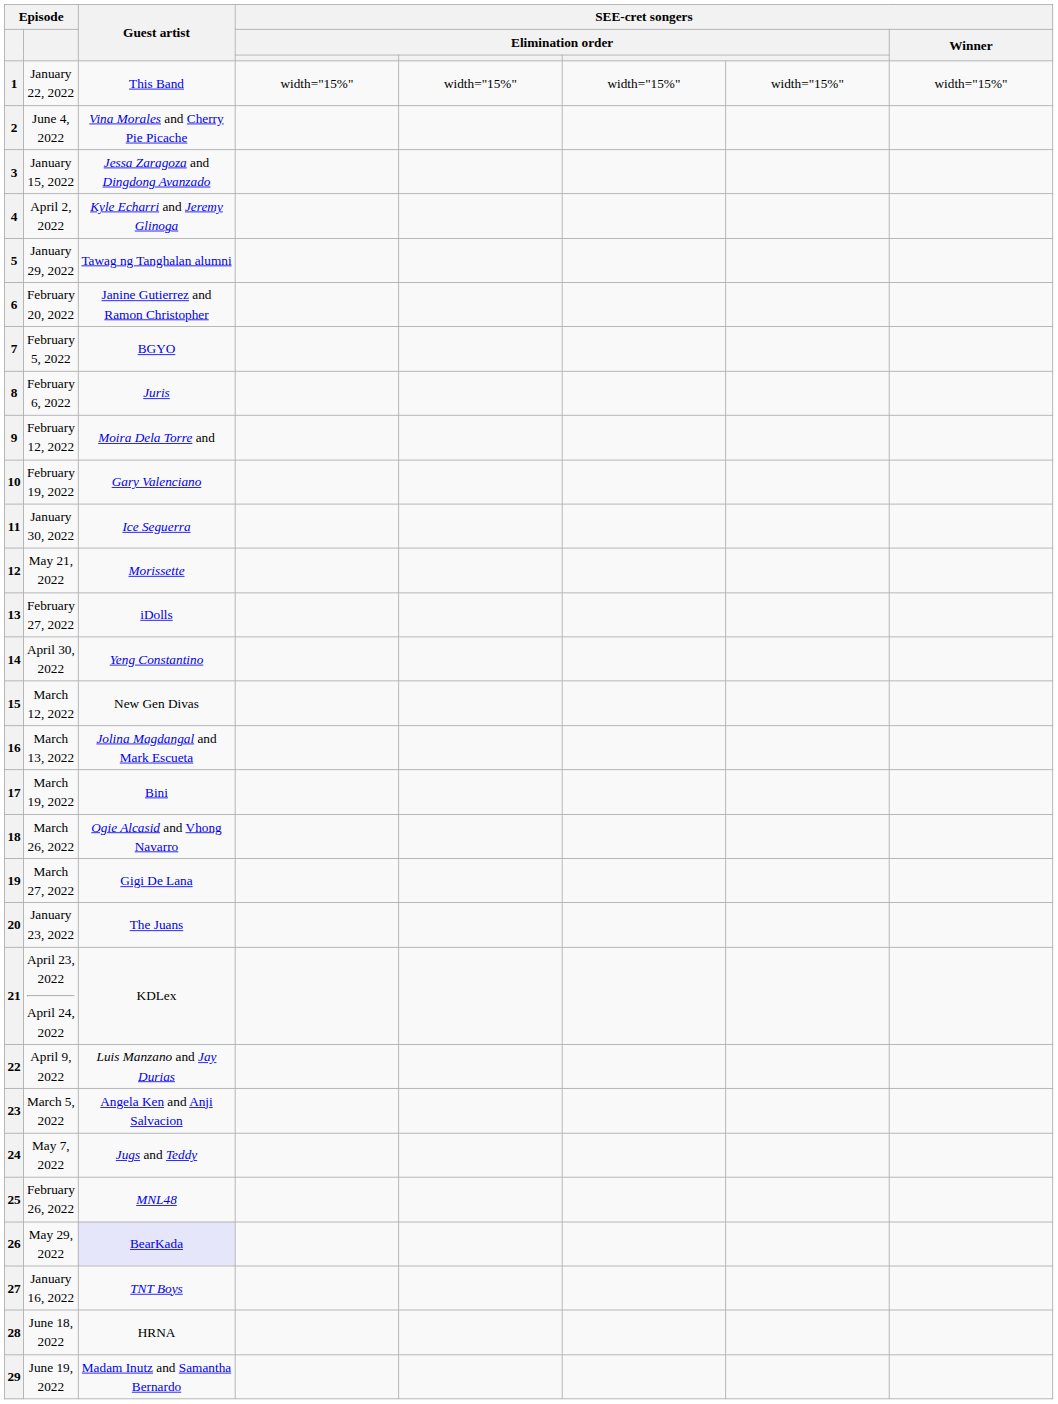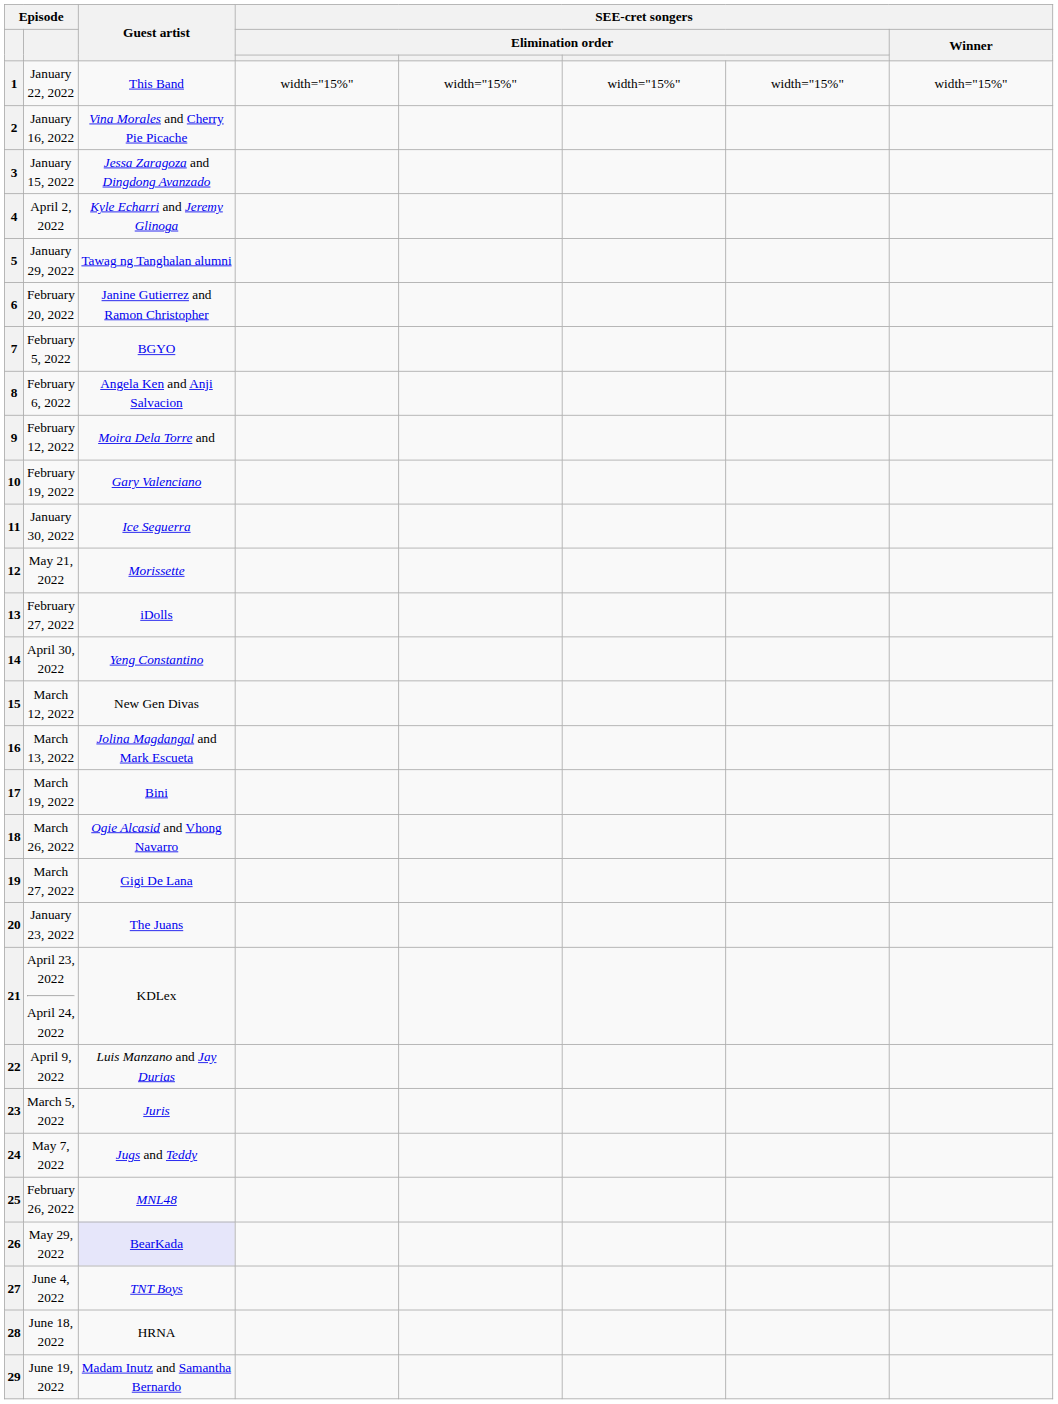(51, 127) June 4, 2022 -> (51, 127) January 16, 2022
(156, 393) Juris -> (156, 393) Angela Ken and Anji Salvacion
(156, 1111) Angela Ken and Anji Salvacion -> (156, 1111) Juris
(51, 1288) January 16, 2022 -> (51, 1288) June 4, 2022
